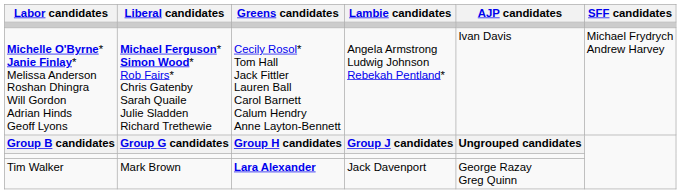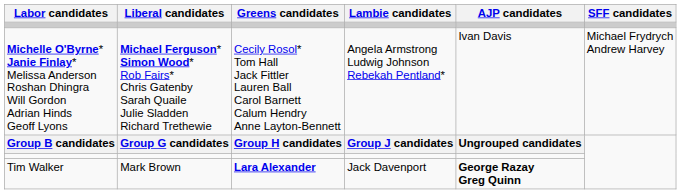(495, 173) normal -> (496, 173) bold
